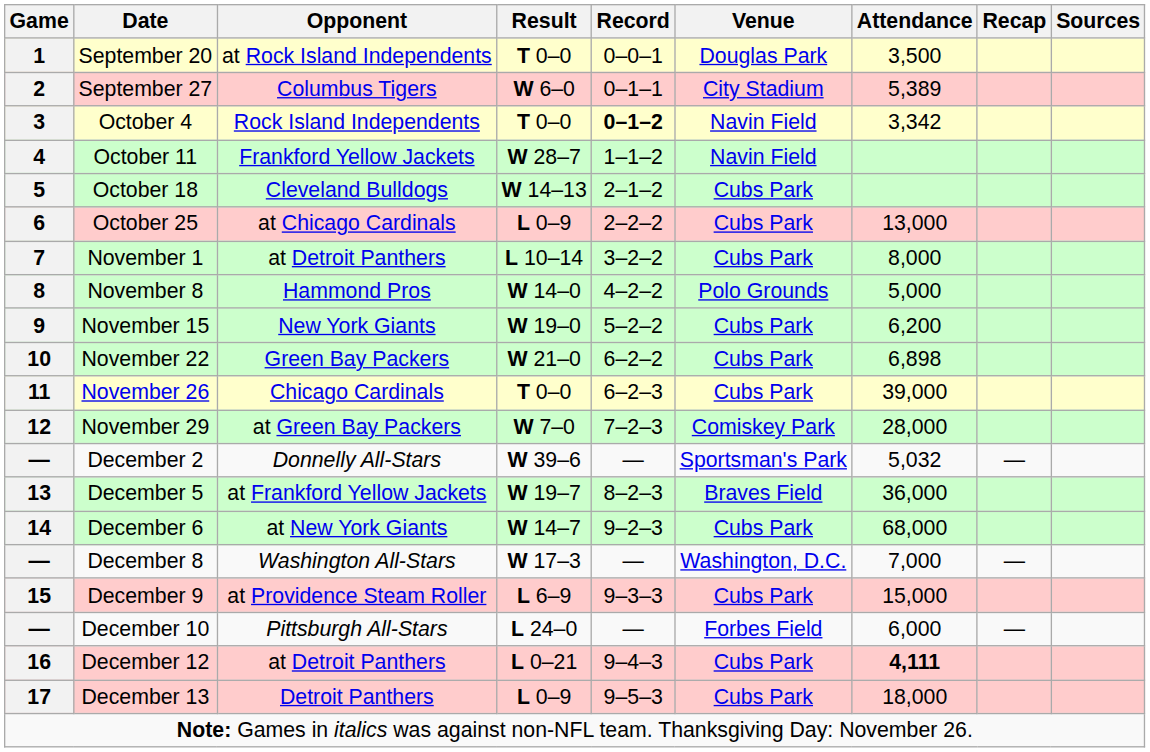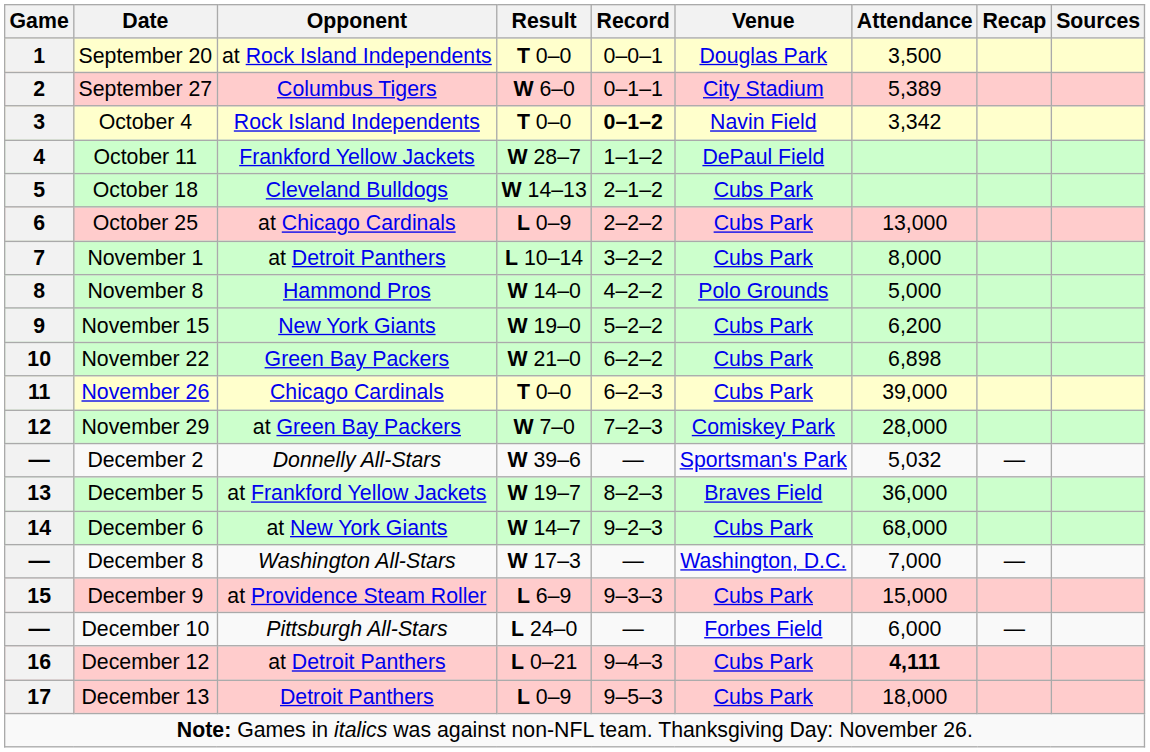(763, 156) Navin Field -> (763, 156) DePaul Field
